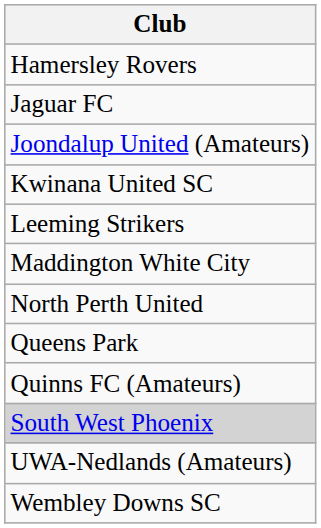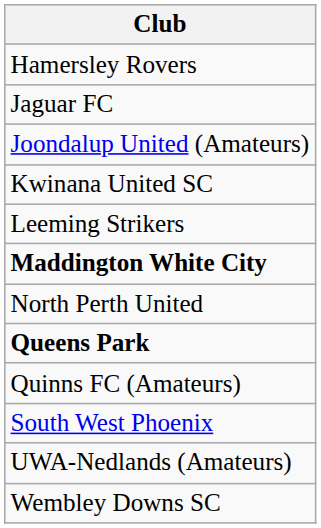(130, 263) normal -> (139, 263) bold
(74, 343) normal -> (80, 343) bold
(112, 422) lightgrey background -> (112, 422) no background
